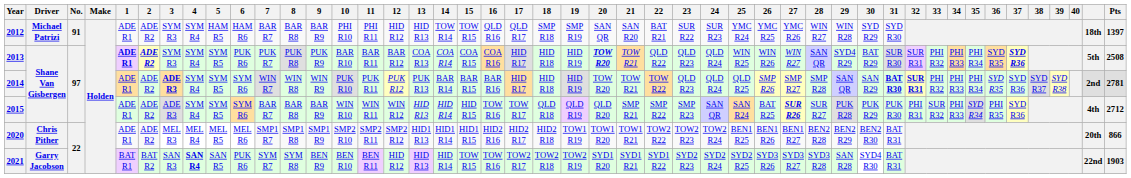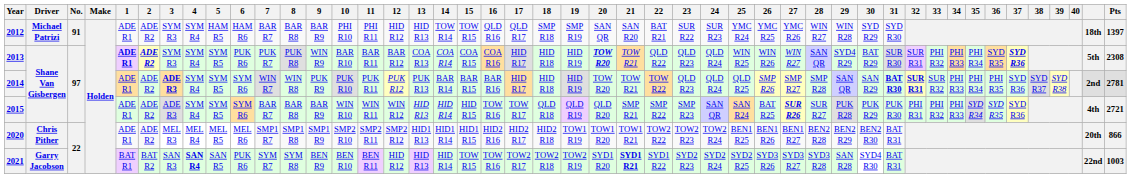(319, 58) PUK R9 -> (319, 58) WIN R9
(1115, 58) 2508 -> (1115, 58) 2308
(319, 83) WIN R9 -> (319, 83) PUK R9
(937, 83) PHI R32 -> (937, 83) SUR R32
(996, 83) SYD R35 -> (996, 83) PHI R35
(937, 109) SUR R32 -> (937, 109) PHI R32
(996, 109) PHI R35 -> (996, 109) SYD R35
(1115, 109) 2712 -> (1115, 109) 2721
(631, 161) normal -> (631, 161) bold
(1115, 161) 1903 -> (1115, 161) 1003
